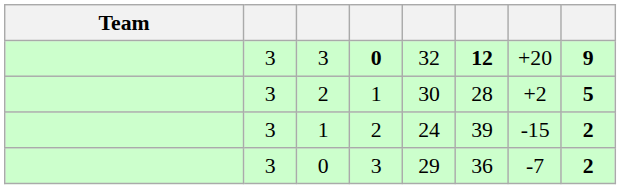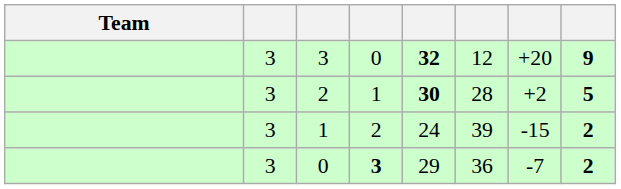(376, 58) bold -> (376, 58) normal
(429, 58) normal -> (429, 58) bold
(482, 58) bold -> (482, 58) normal
(429, 94) normal -> (429, 94) bold
(376, 165) normal -> (376, 165) bold
